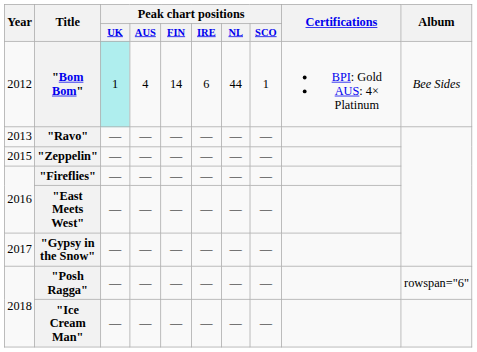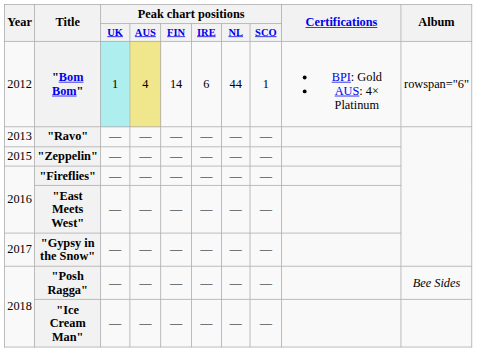(145, 84) no background -> (145, 84) khaki background
(436, 84) Bee Sides -> (436, 84) rowspan="6"
(436, 283) rowspan="6" -> (436, 283) Bee Sides
